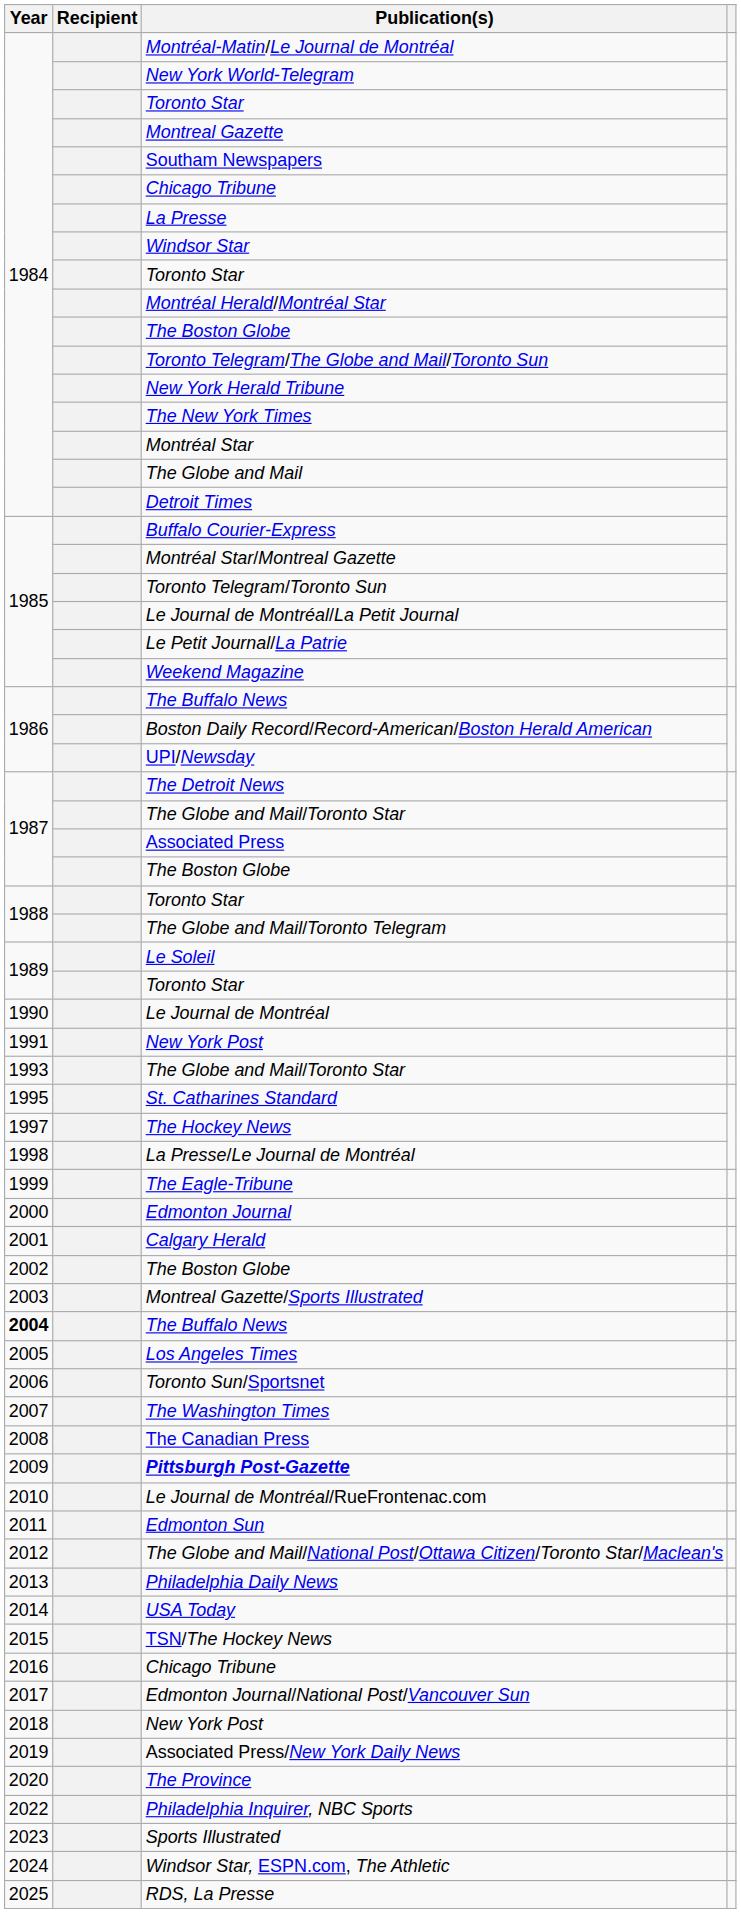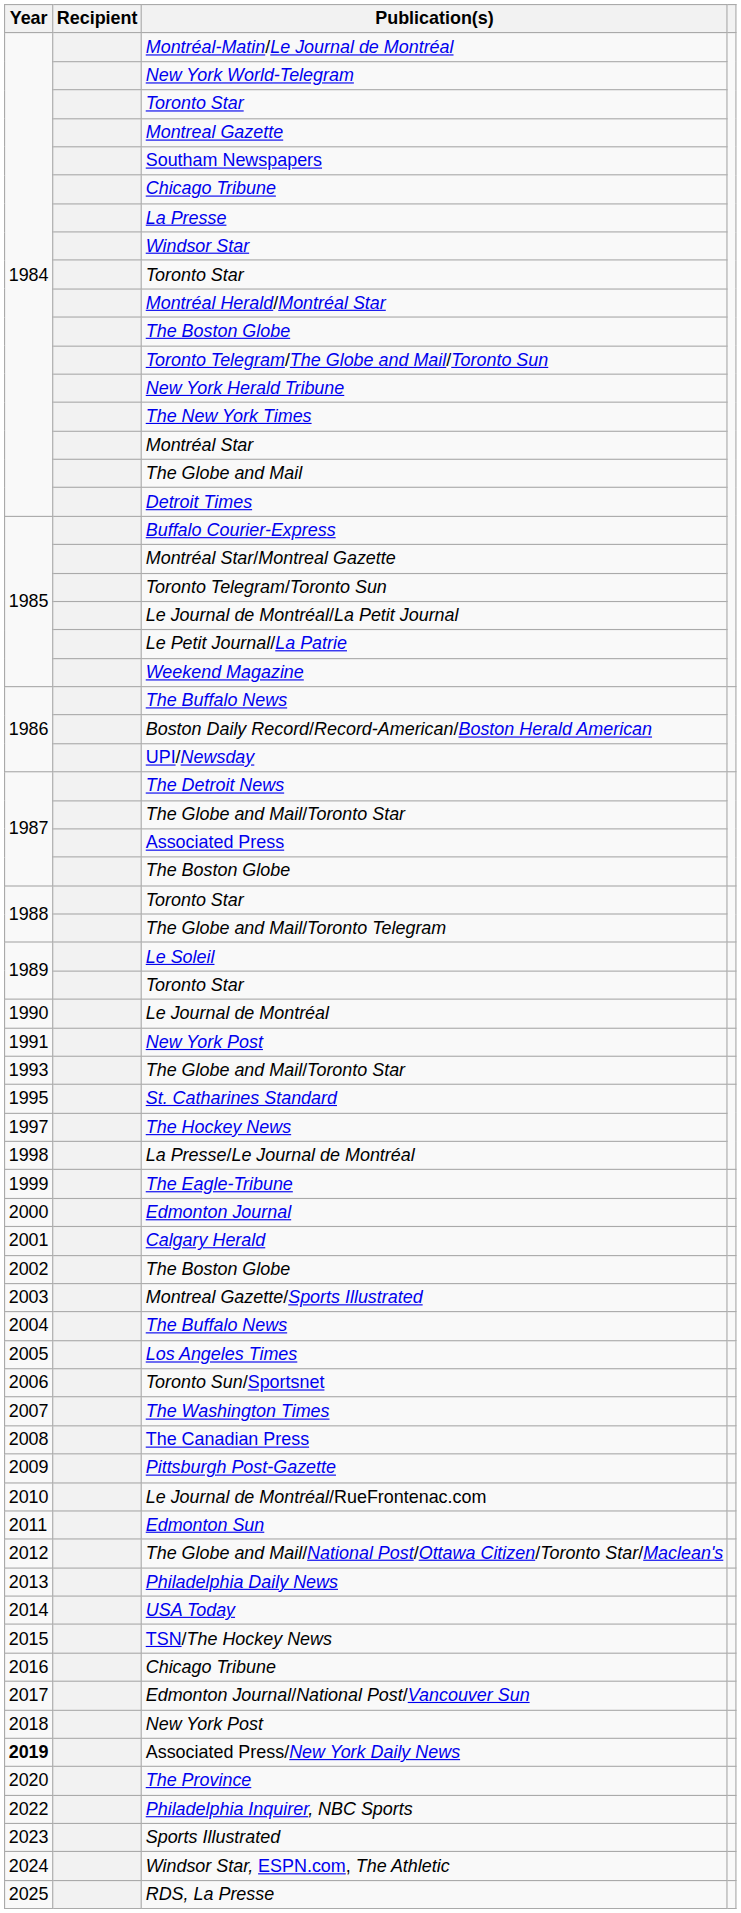(29, 1326) bold -> (29, 1326) normal
(248, 1468) bold -> (241, 1468) normal
(29, 1752) normal -> (29, 1752) bold
